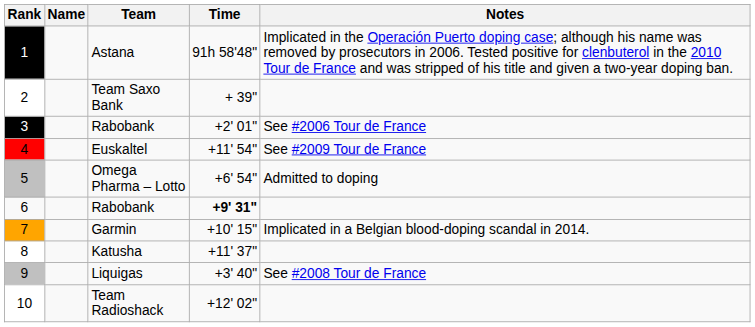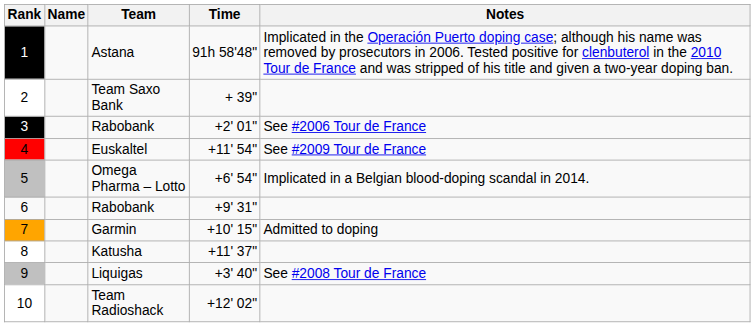(321, 178) Admitted to doping -> (426, 178) Implicated in a Belgian blood-doping scandal in 2014.
(235, 208) bold -> (236, 208) normal
(426, 230) Implicated in a Belgian blood-doping scandal in 2014. -> (321, 230) Admitted to doping
